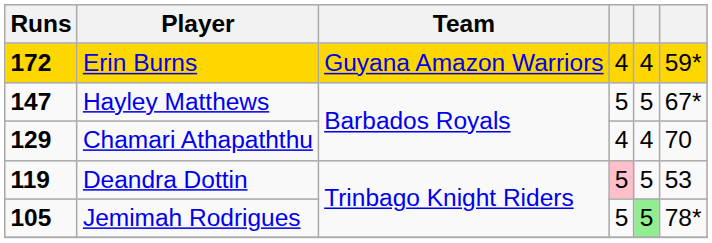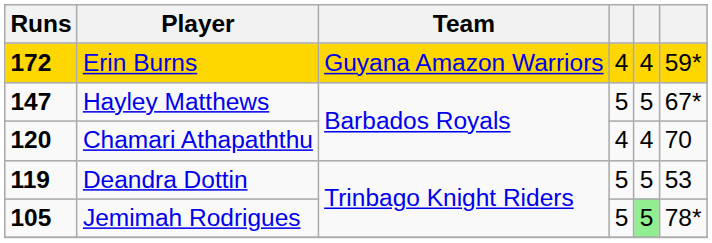(31, 140) 129 -> (31, 140) 120
(622, 179) pink background -> (622, 179) no background
